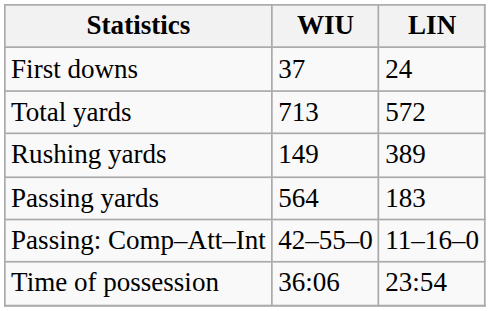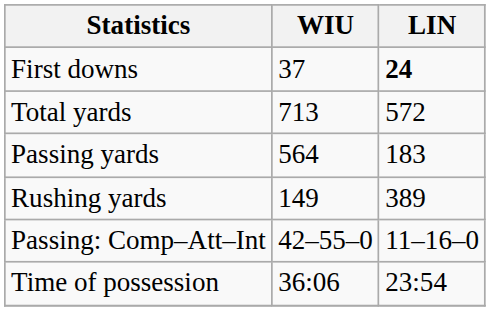(399, 68) normal -> (399, 68) bold
rows swapped: (89, 154) <-> (85, 197)
